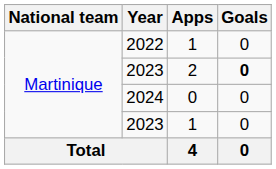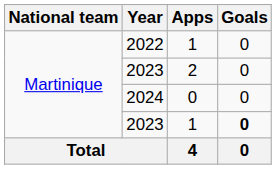(245, 71) bold -> (245, 71) normal
(245, 124) normal -> (245, 124) bold
